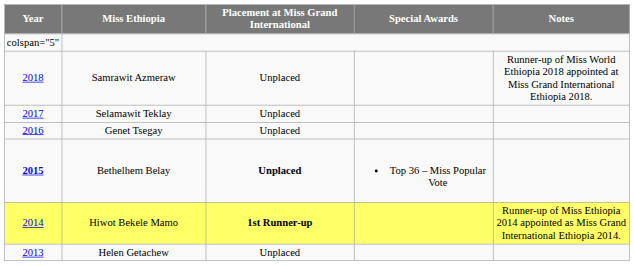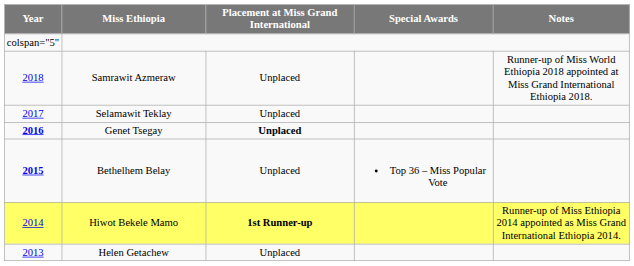(33, 130) normal -> (33, 130) bold
(280, 130) normal -> (280, 130) bold
(280, 170) bold -> (280, 170) normal
